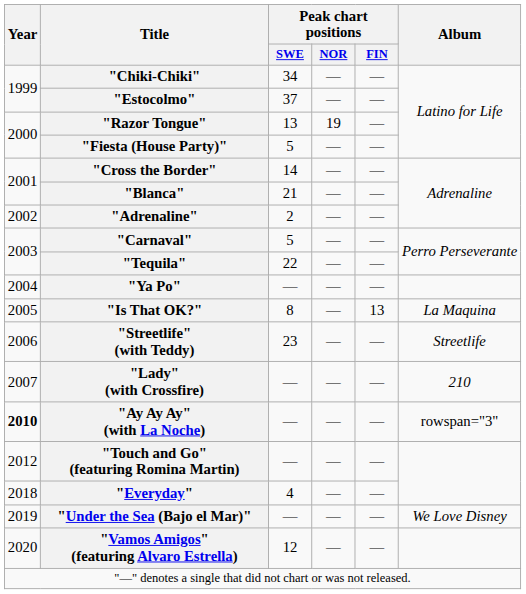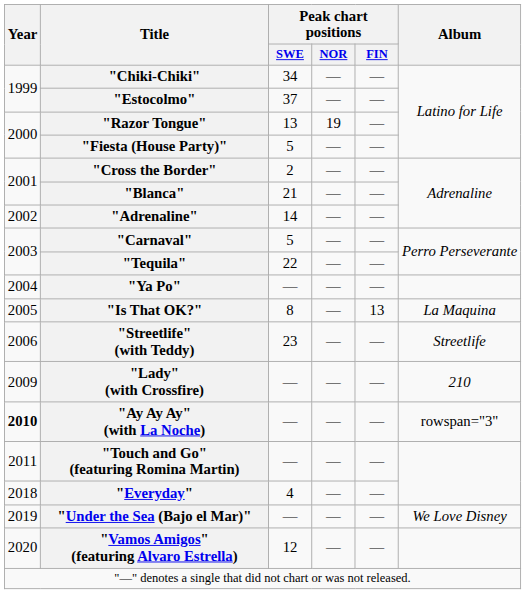(290, 170) 14 -> (290, 170) 2
(290, 216) 2 -> (290, 216) 14
(23, 381) 2007 -> (23, 381) 2009
(23, 461) 2012 -> (23, 461) 2011
